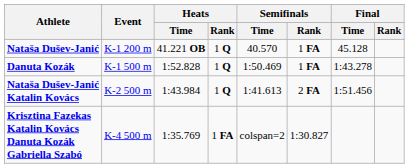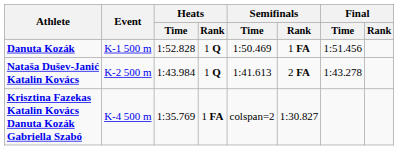- row: (53, 49)
(353, 67) 1:43.278 -> (343, 49) 1:51.456
(353, 91) 1:51.456 -> (343, 73) 1:43.278
